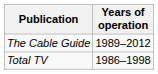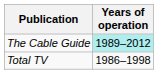(123, 43) no background -> (123, 43) paleturquoise background
